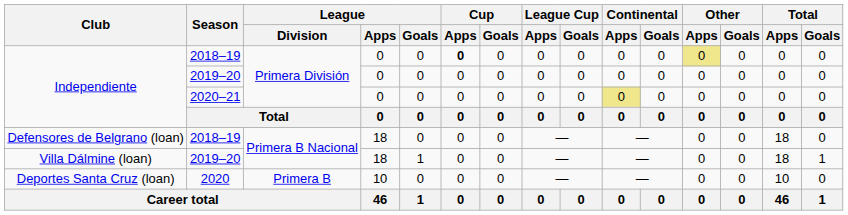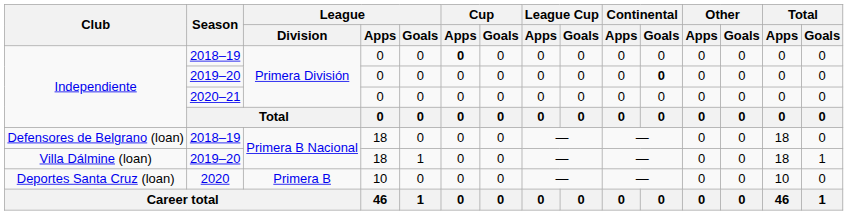(702, 55) khaki background -> (702, 55) no background
(661, 76) normal -> (661, 76) bold
(621, 96) khaki background -> (621, 96) no background
